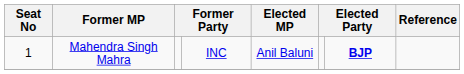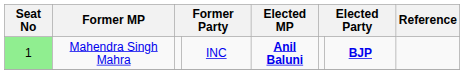(28, 53) no background -> (28, 53) lightgreen background
(285, 53) normal -> (285, 53) bold
